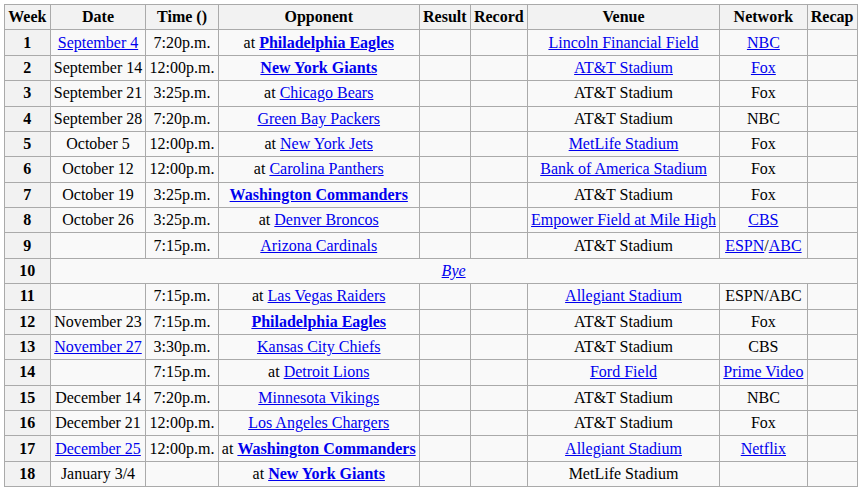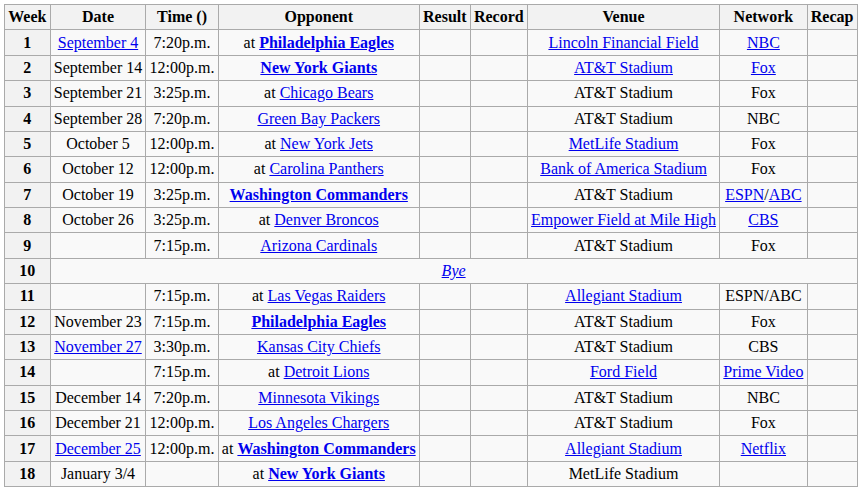(763, 194) Fox -> (763, 194) ESPN/ABC
(763, 245) ESPN/ABC -> (763, 245) Fox
